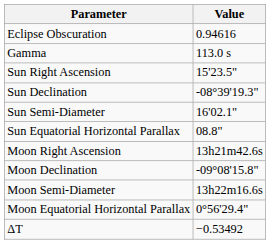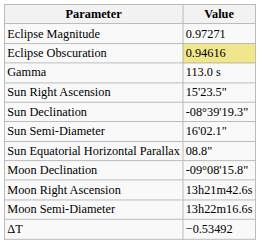+ row: (54, 33)
(216, 33) no background -> (206, 53) khaki background
rows swapped: (64, 151) <-> (52, 170)
- row: (99, 209)
